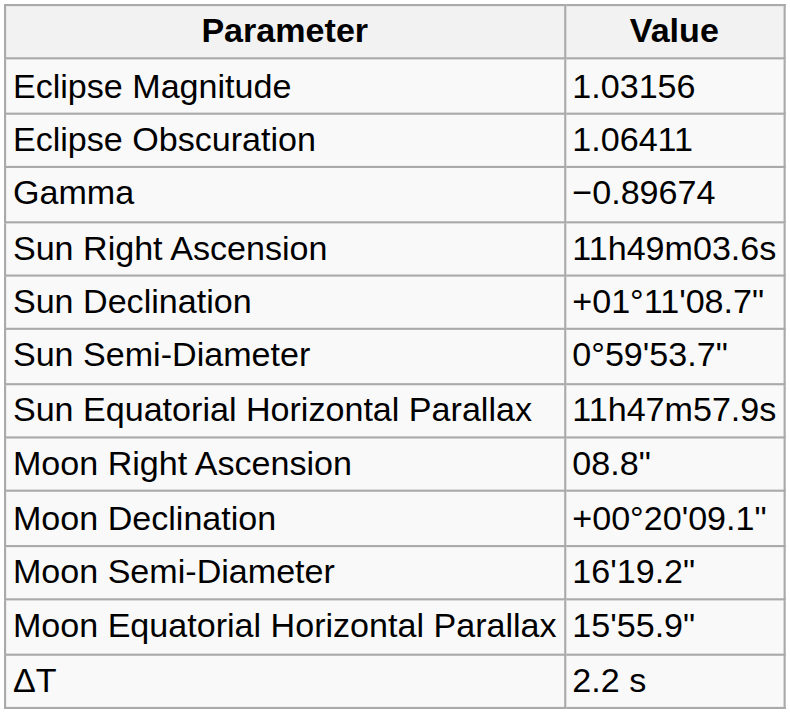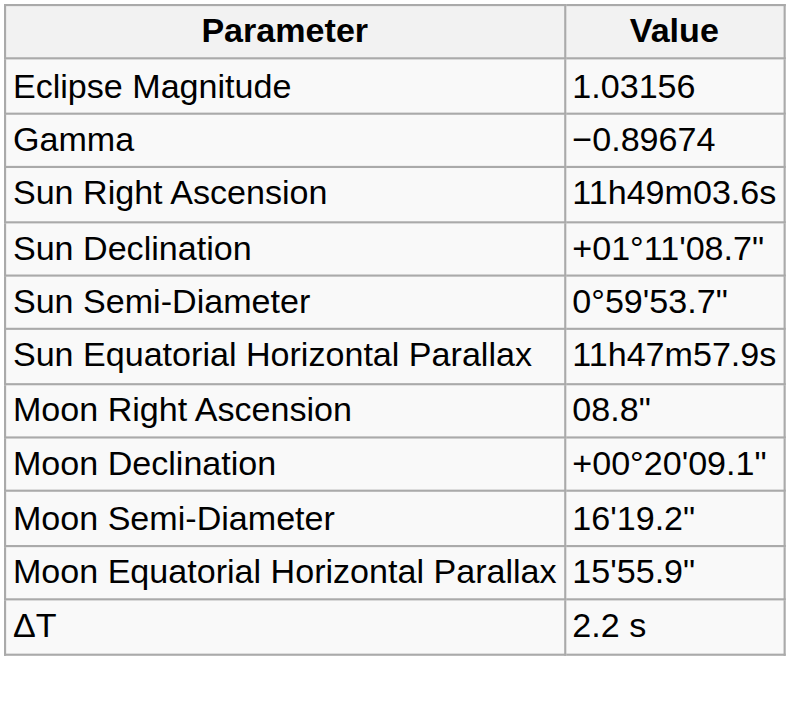- row: (164, 139)
